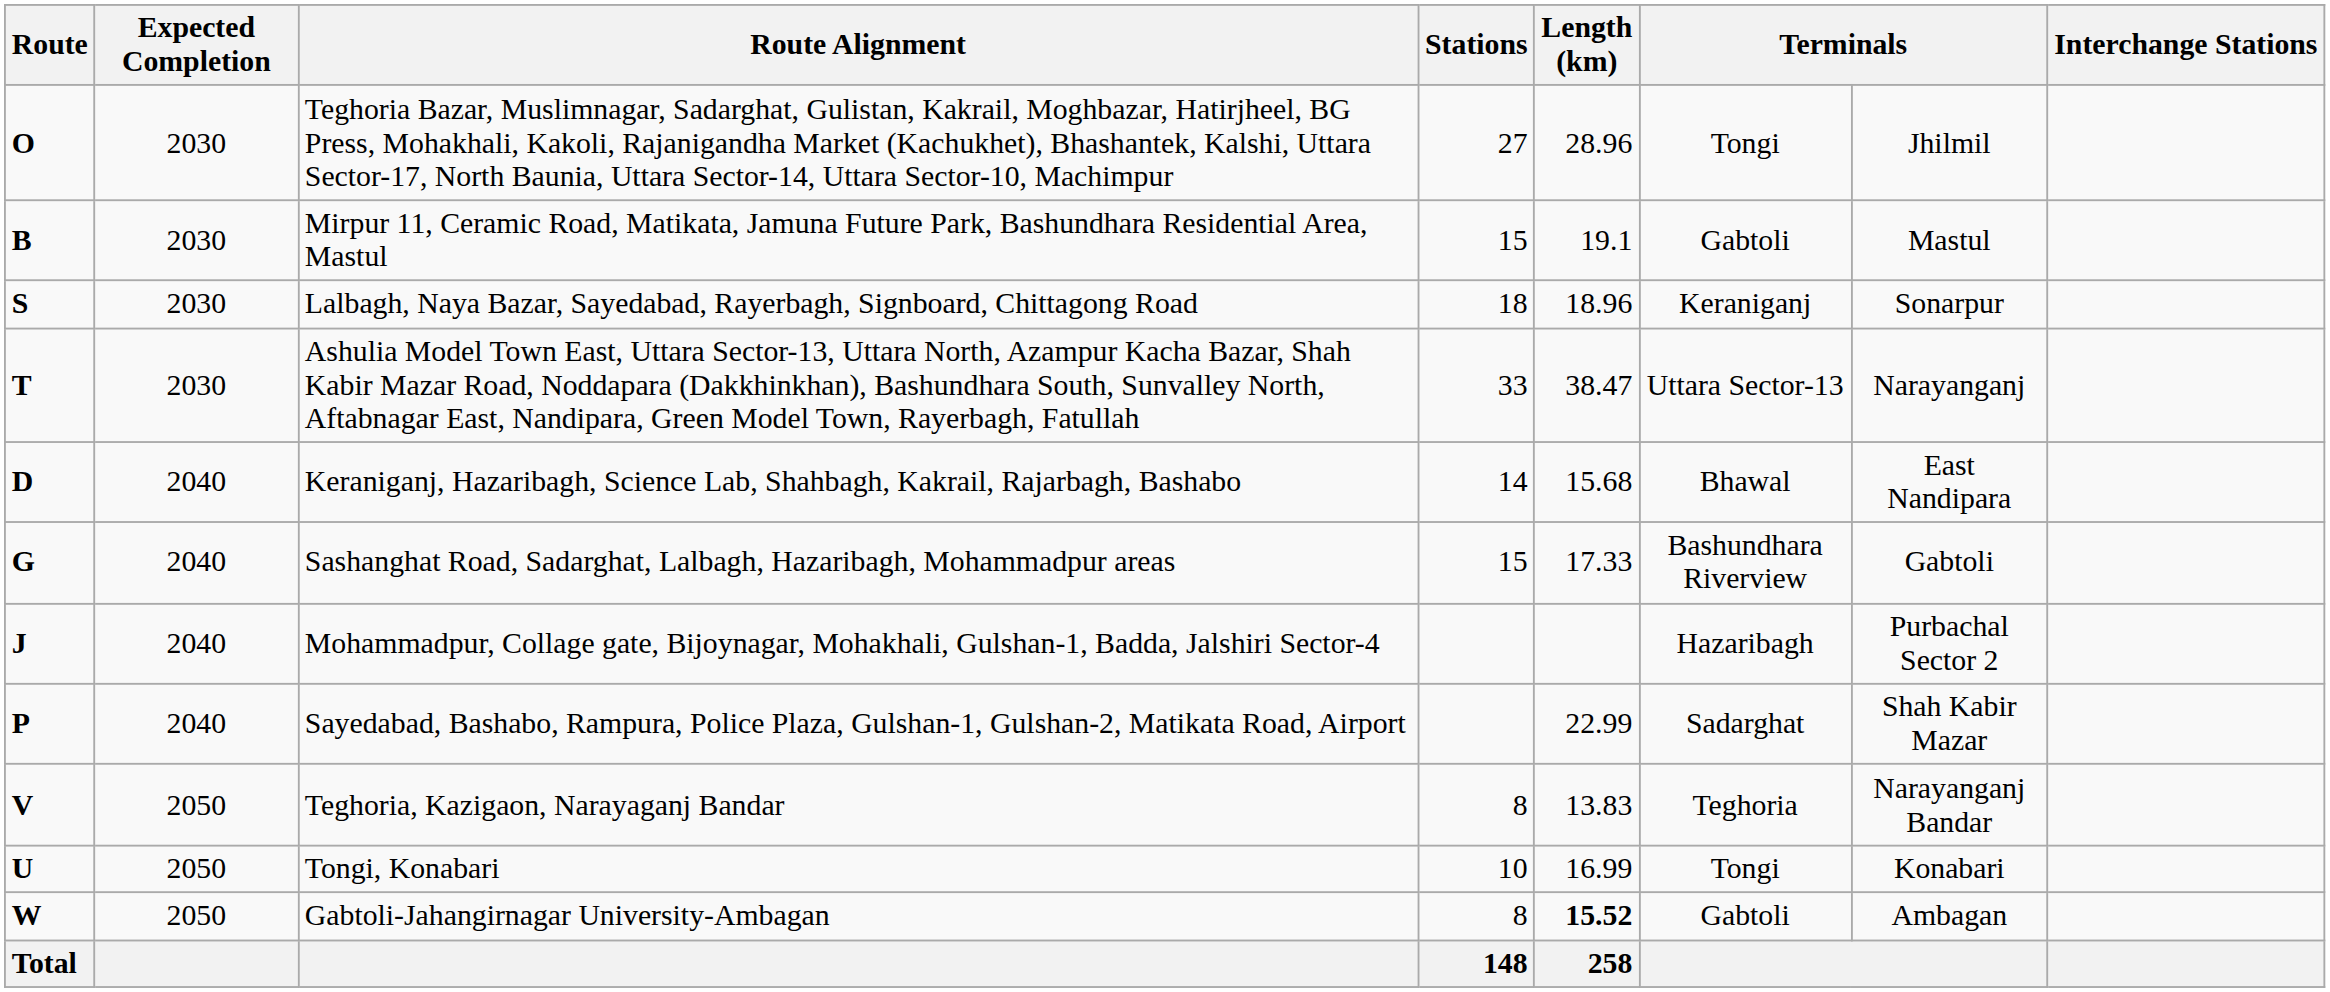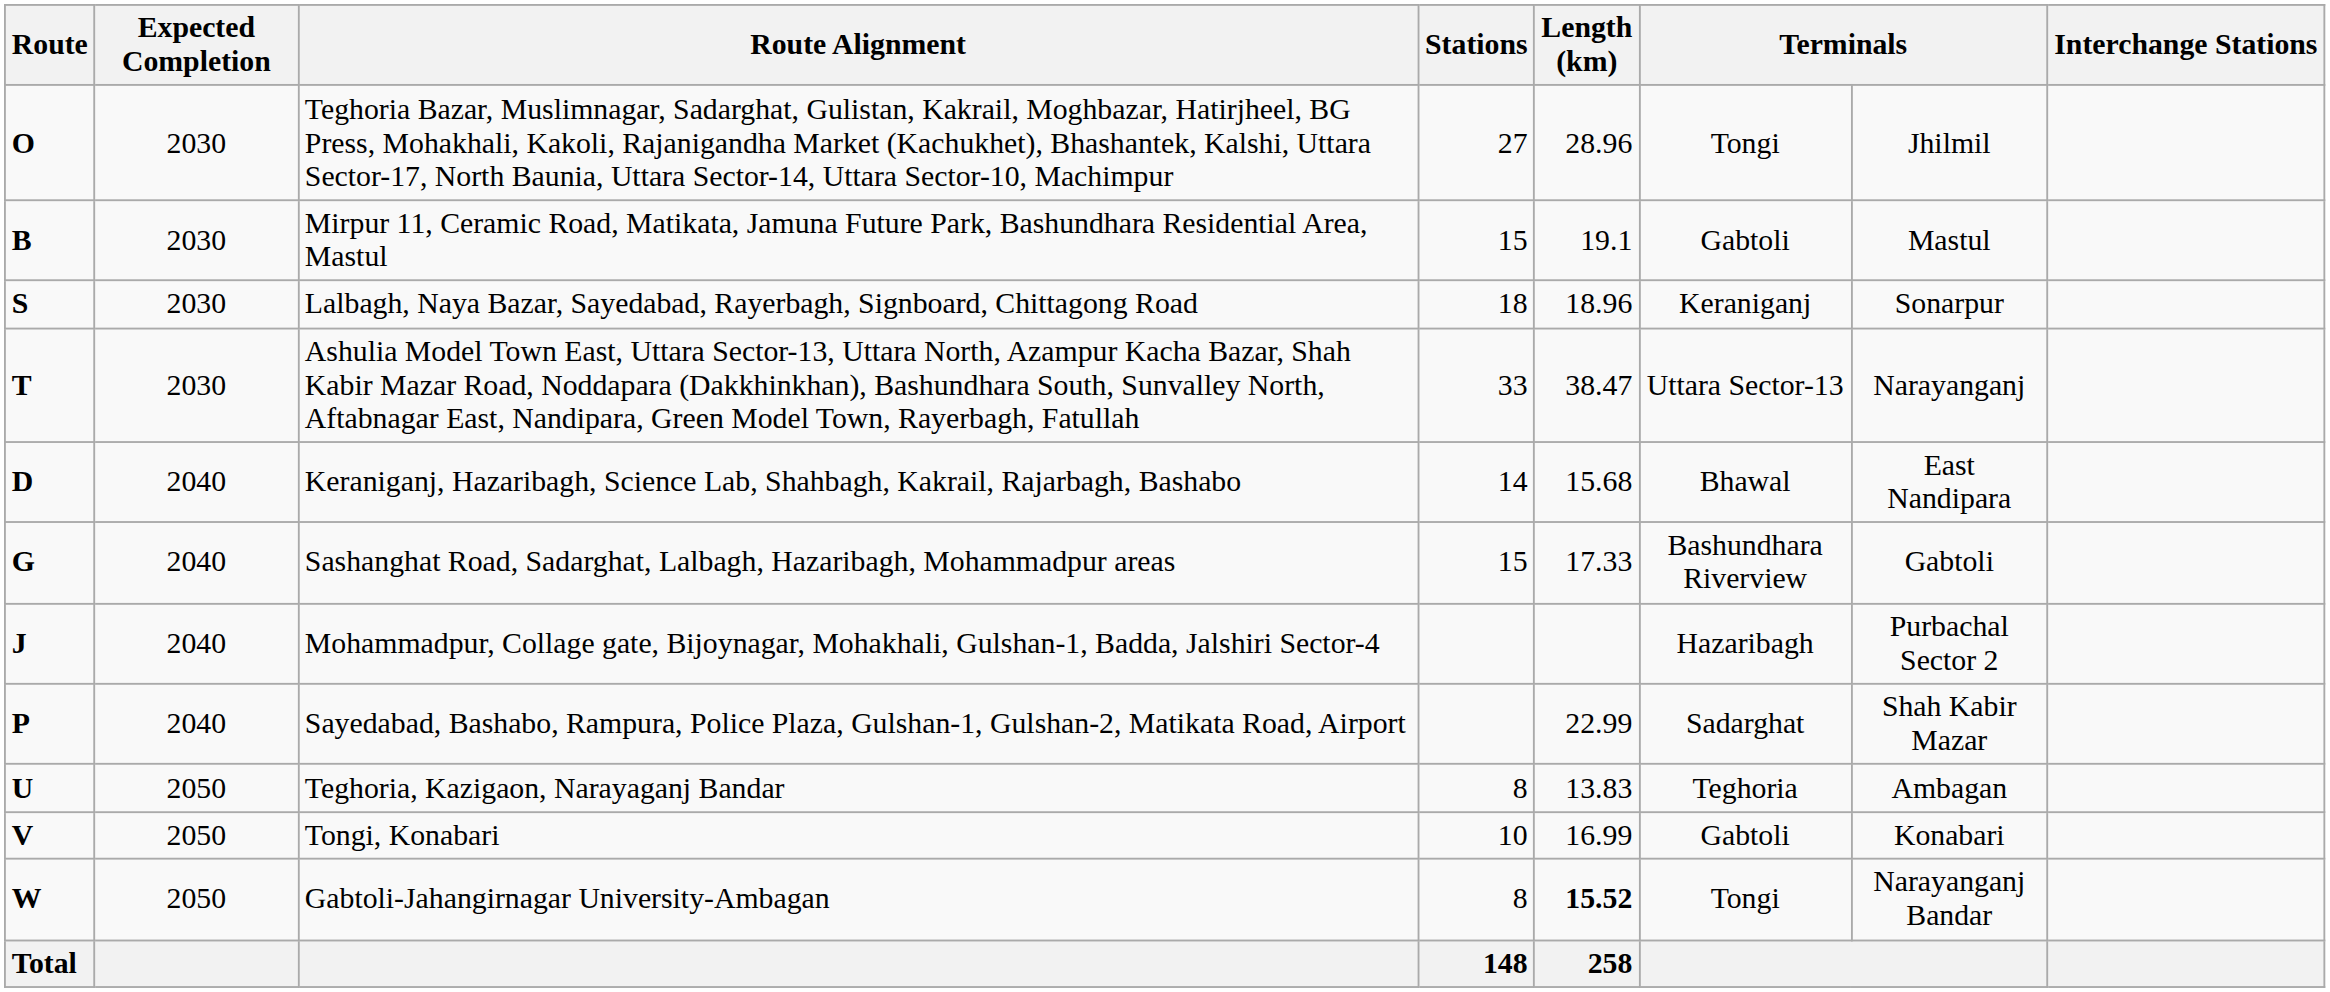(23, 804) V -> (23, 787) U
(1949, 804) Narayanganj Bandar -> (1949, 787) Ambagan
(23, 868) U -> (23, 834) V
(1745, 868) Tongi -> (1745, 834) Gabtoli
(1745, 915) Gabtoli -> (1745, 898) Tongi
(1949, 915) Ambagan -> (1949, 898) Narayanganj Bandar
